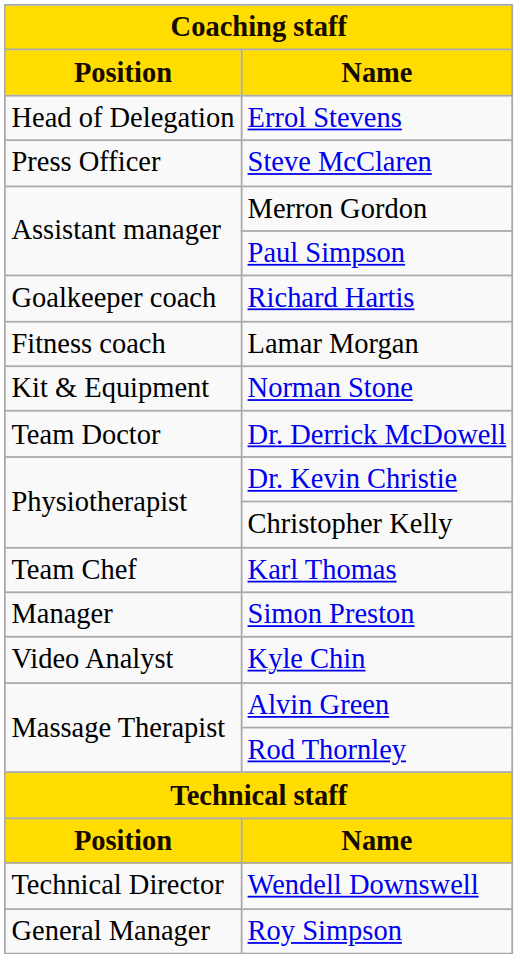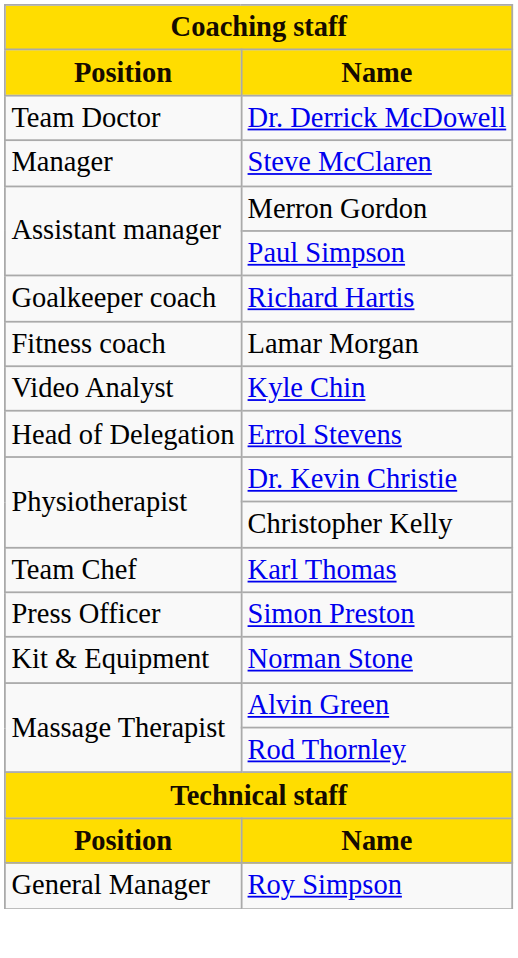rows swapped: (325, 117) <-> (377, 433)
(86, 162) Press Officer -> (62, 162) Manager
rows swapped: (307, 659) <-> (330, 388)
(62, 614) Manager -> (86, 614) Press Officer
- row: (363, 885)
